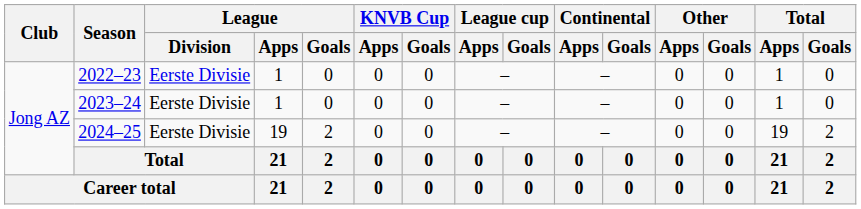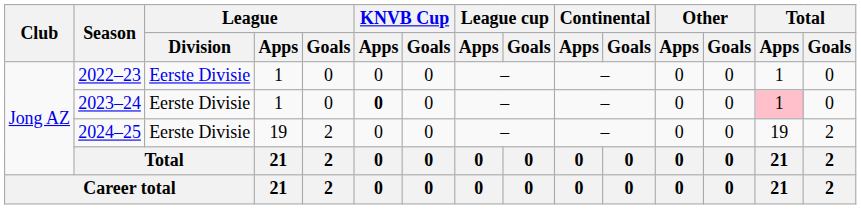(379, 103) normal -> (379, 103) bold
(779, 103) no background -> (779, 103) pink background
